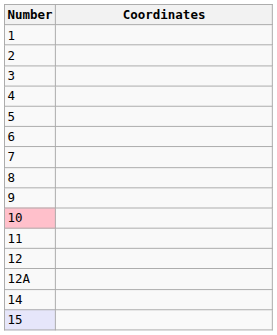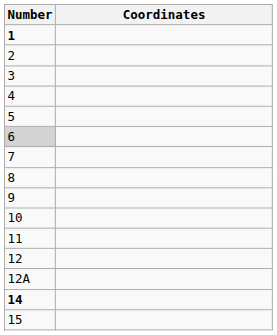(11, 35) normal -> (11, 35) bold
(11, 137) no background -> (11, 137) lightgrey background
(15, 218) pink background -> (15, 218) no background
(15, 299) normal -> (15, 299) bold
(15, 320) lavender background -> (15, 320) no background
